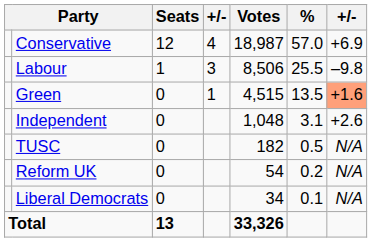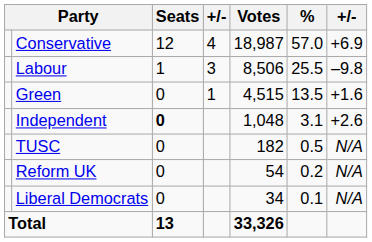(347, 95) lightsalmon background -> (347, 95) no background
(160, 120) normal -> (160, 120) bold
